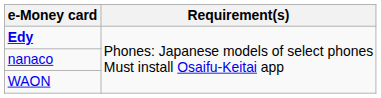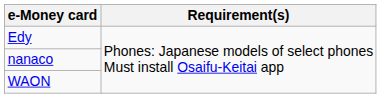(20, 37) bold -> (20, 37) normal
